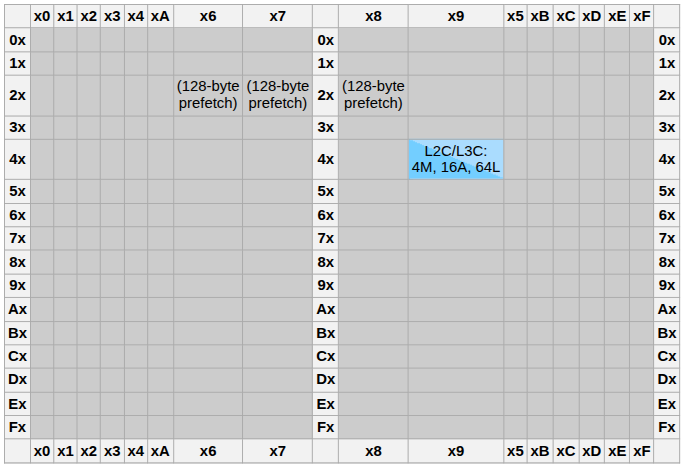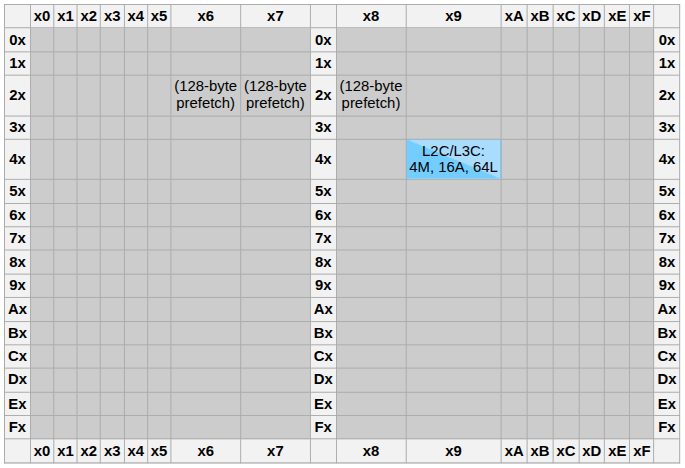columns swapped: (515, 16) <-> (160, 16)
